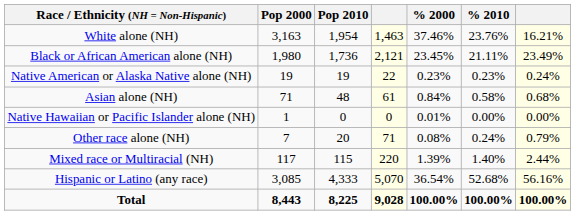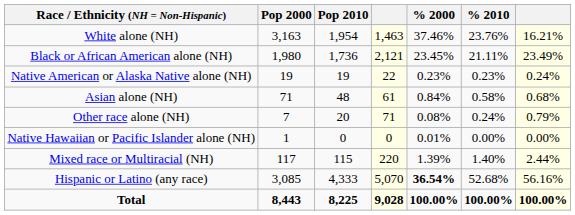rows swapped: (131, 117) <-> (131, 138)
(434, 179) normal -> (434, 179) bold
